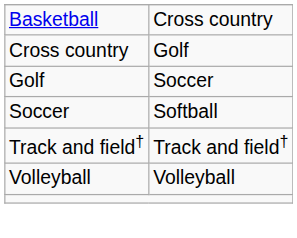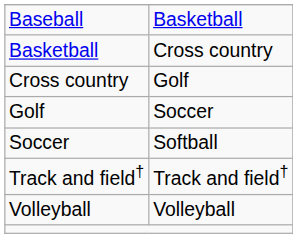+ row: (46, 19)
